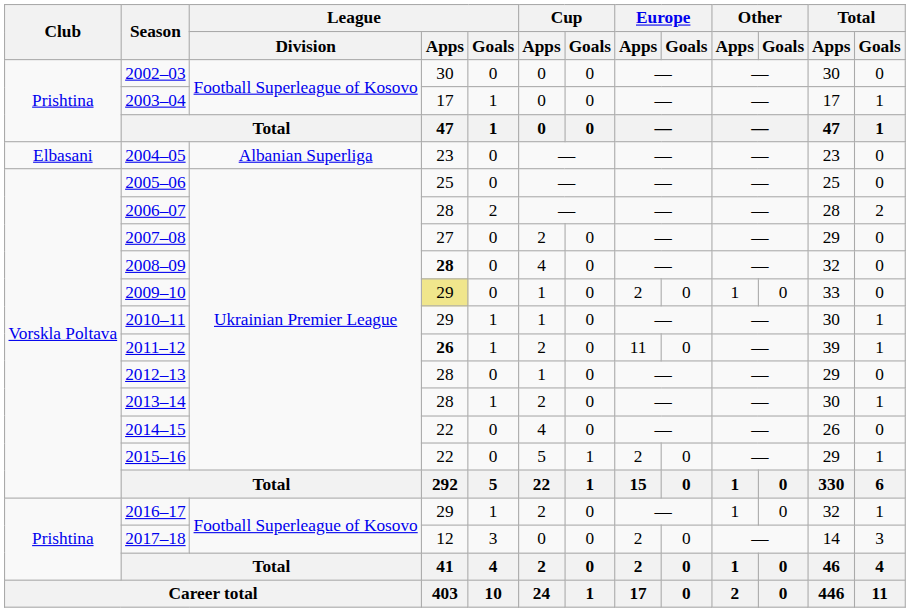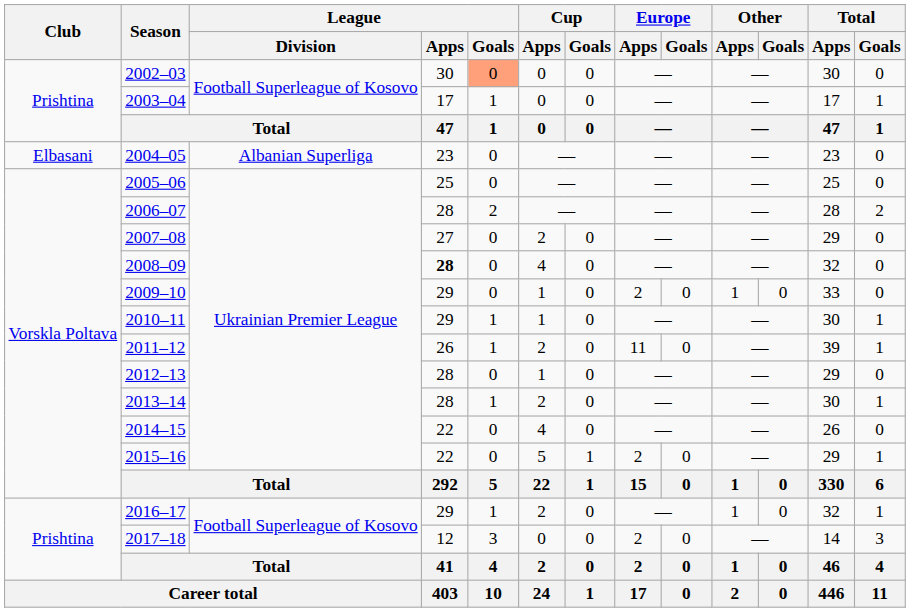(493, 73) no background -> (493, 73) lightsalmon background
(445, 292) khaki background -> (445, 292) no background
(445, 347) bold -> (445, 347) normal
